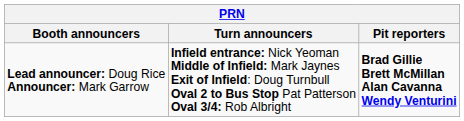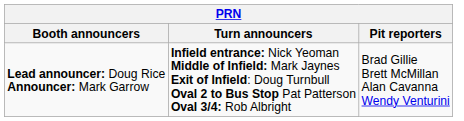(409, 80) bold -> (406, 80) normal
